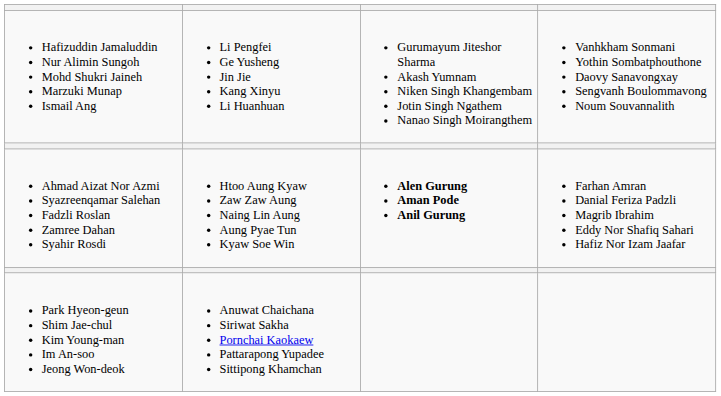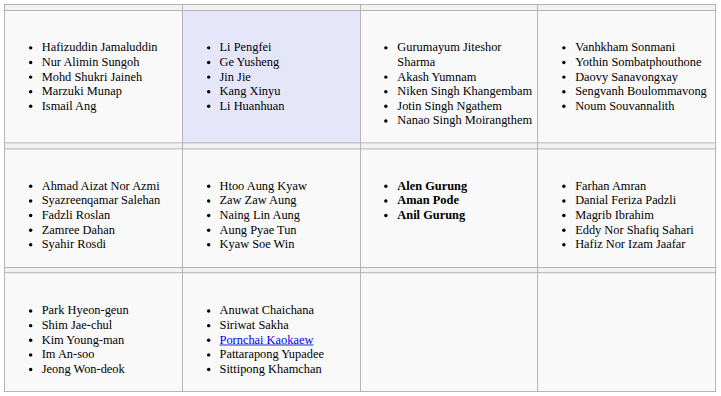(271, 77) no background -> (271, 77) lavender background
